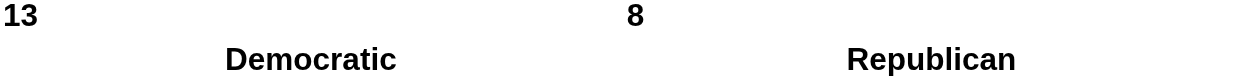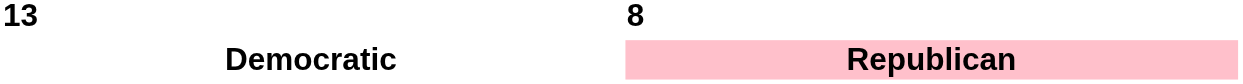(931, 59) no background -> (931, 59) pink background
